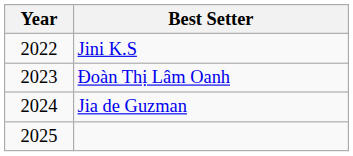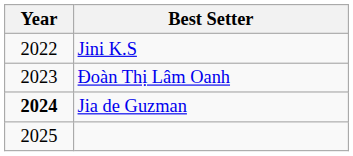(39, 106) normal -> (39, 106) bold
